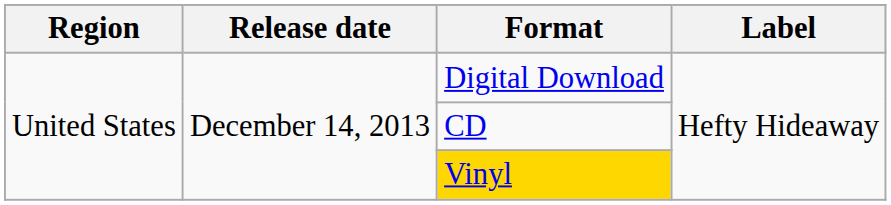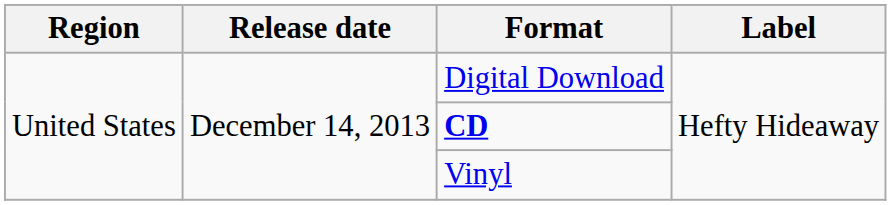(465, 125) normal -> (466, 125) bold
(478, 174) gold background -> (478, 174) no background
